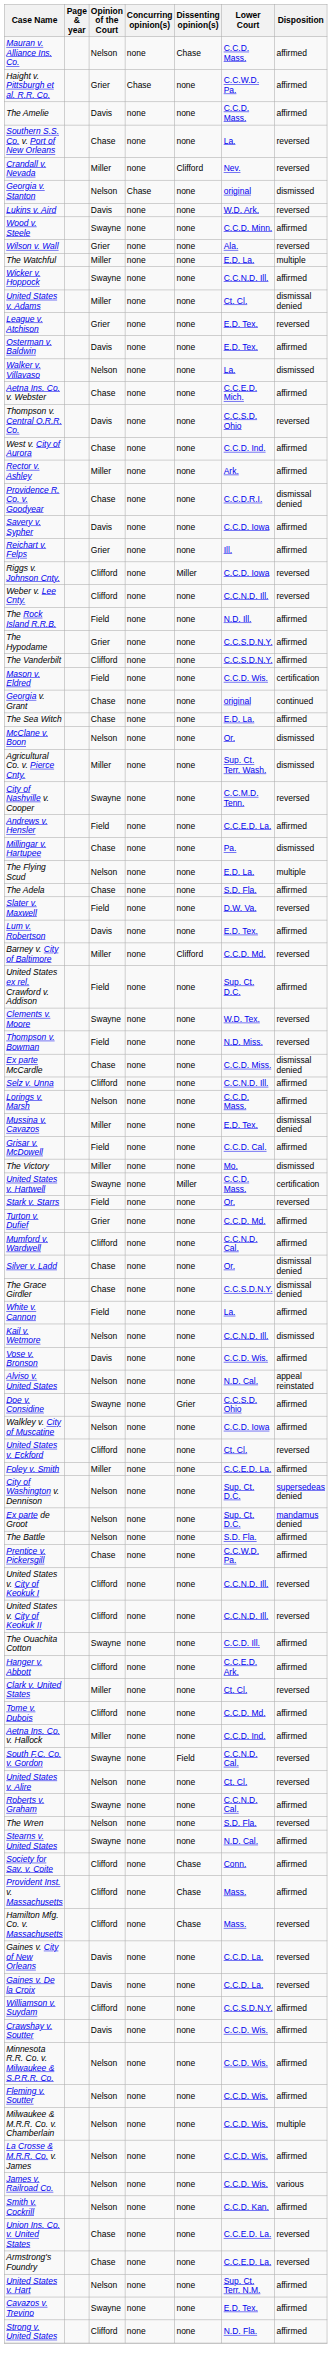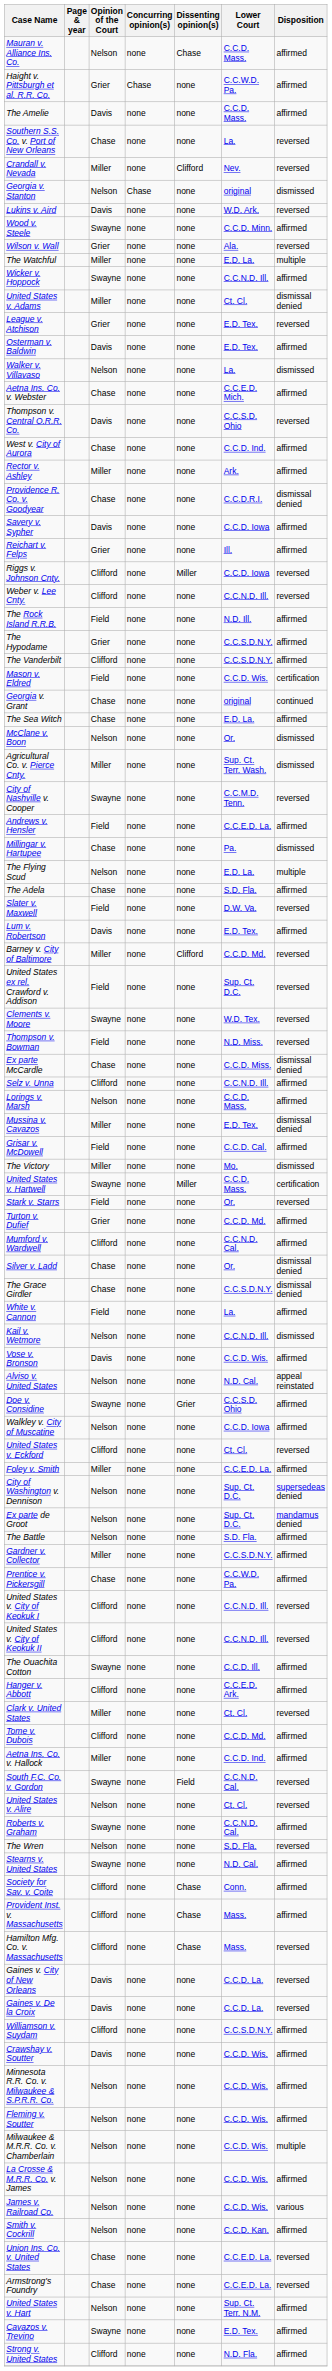(292, 987) affirmed -> (293, 987) reversed
+ row: (26, 1556)
